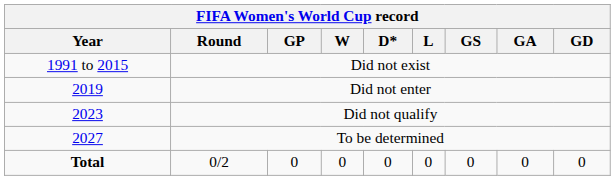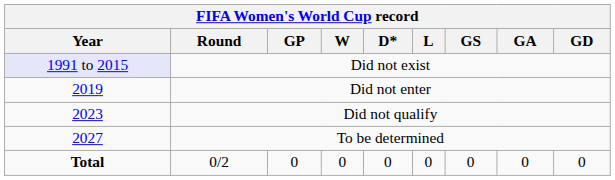(88, 65) no background -> (88, 65) lavender background
